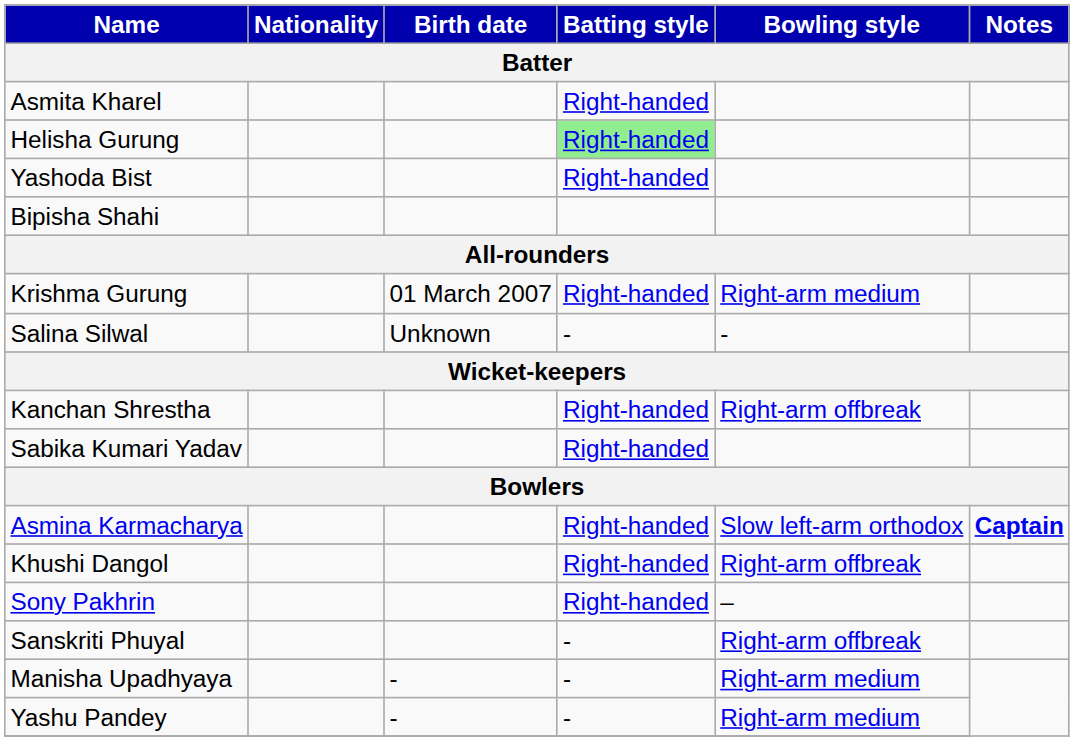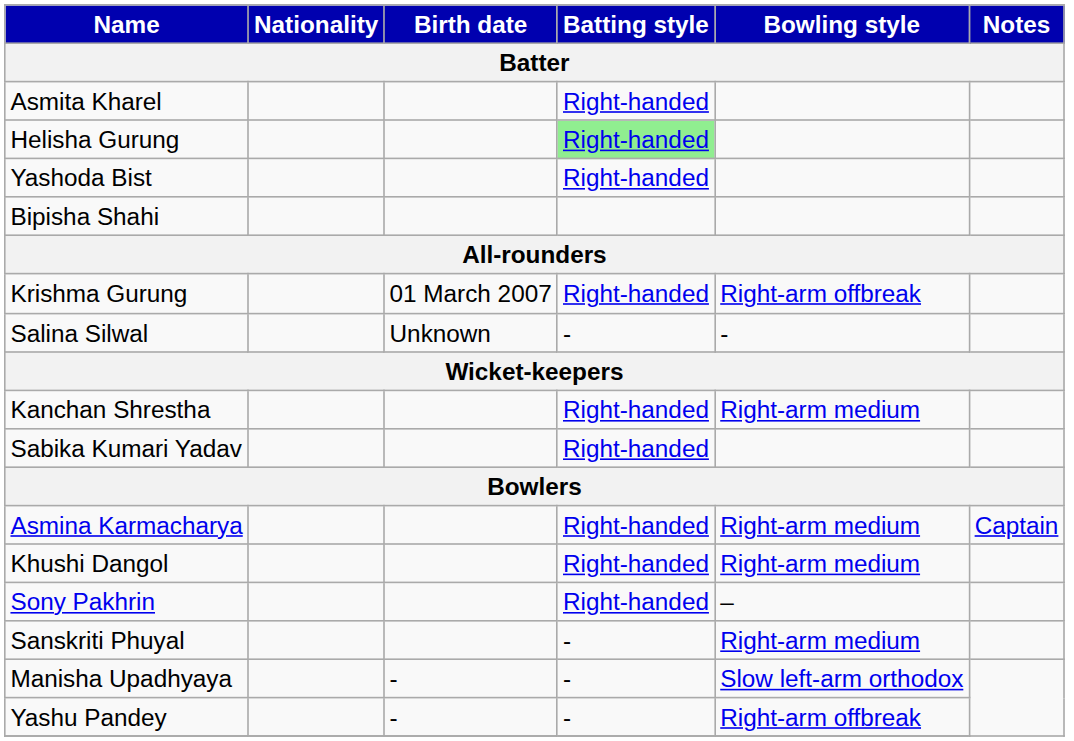(820, 294) Right-arm medium -> (821, 294) Right-arm offbreak
(821, 409) Right-arm offbreak -> (820, 409) Right-arm medium
(842, 525) Slow left-arm orthodox -> (820, 525) Right-arm medium
(1019, 525) bold -> (1017, 525) normal
(821, 563) Right-arm offbreak -> (820, 563) Right-arm medium
(821, 640) Right-arm offbreak -> (820, 640) Right-arm medium
(820, 679) Right-arm medium -> (842, 679) Slow left-arm orthodox
(820, 717) Right-arm medium -> (821, 717) Right-arm offbreak
